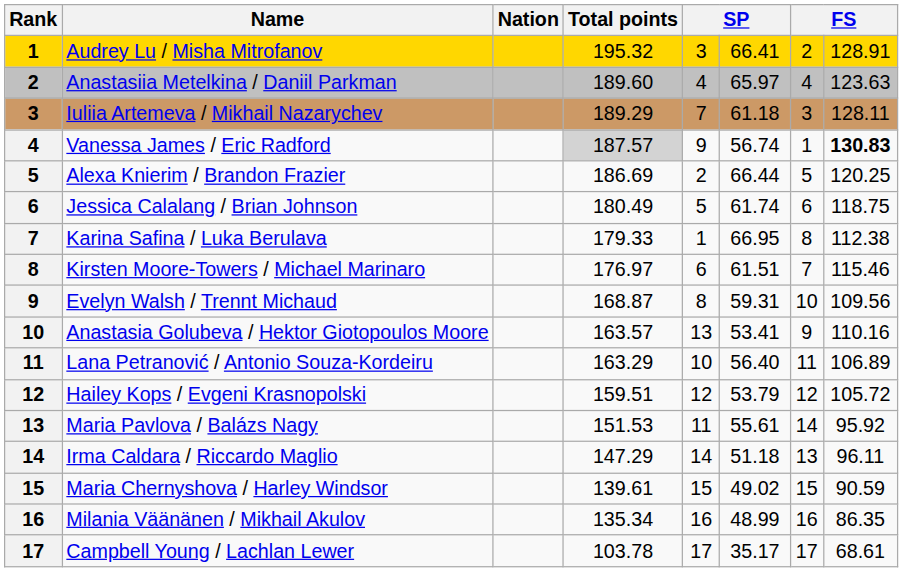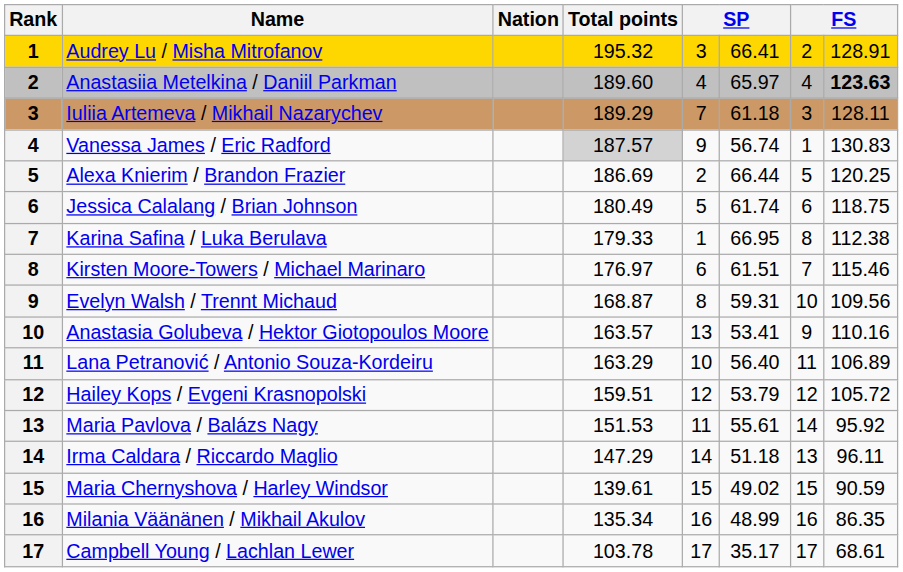(860, 82) normal -> (860, 82) bold
(860, 144) bold -> (860, 144) normal
